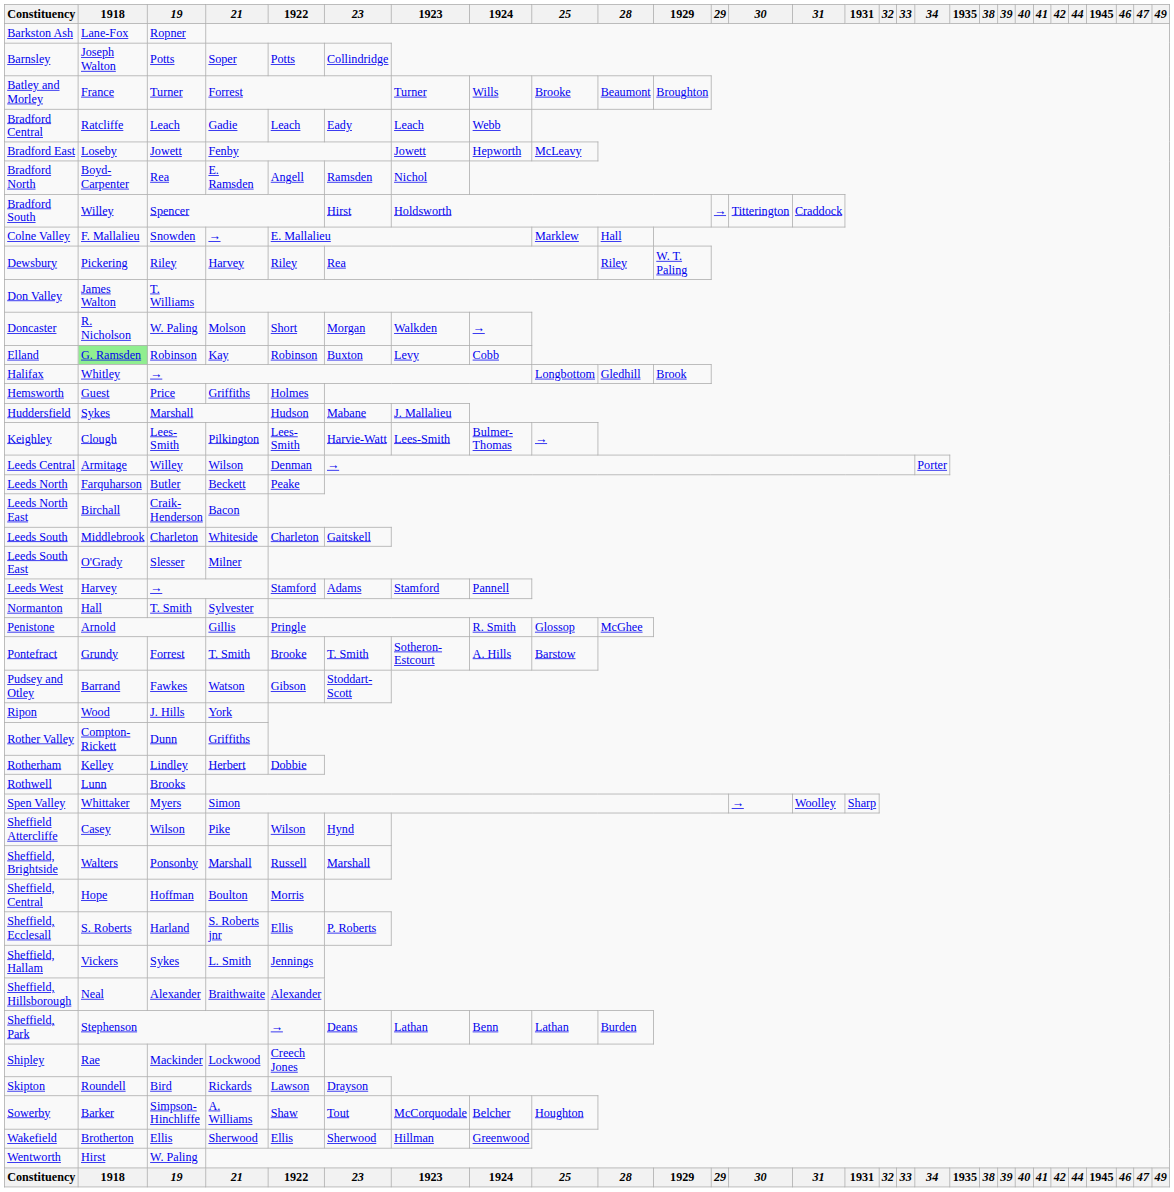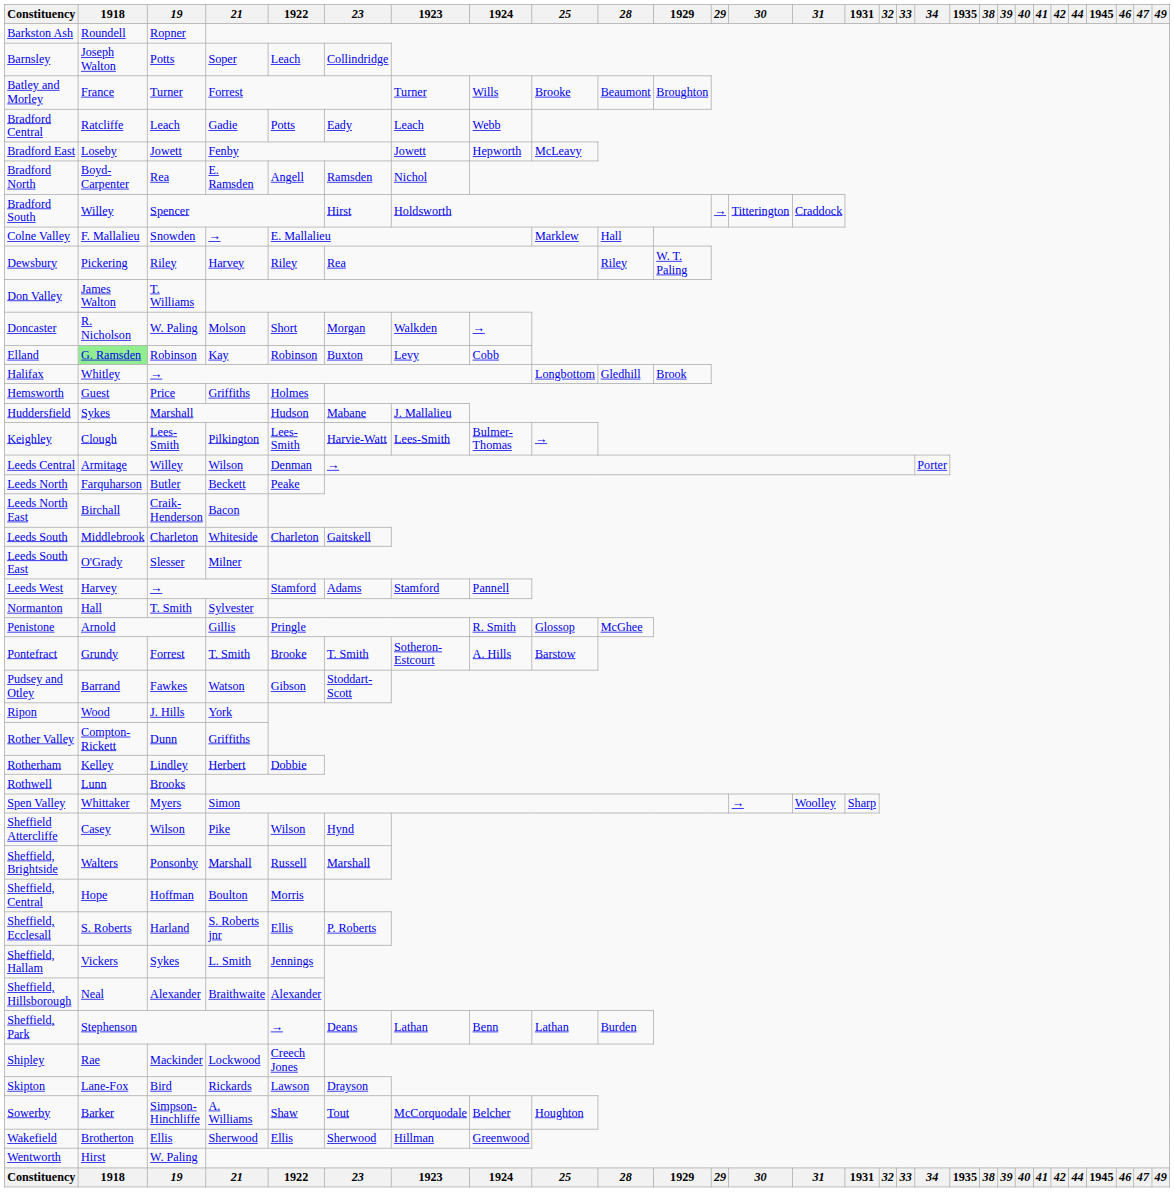(105, 33) Lane-Fox -> (103, 33) Roundell
(283, 59) Potts -> (286, 59) Leach
(286, 125) Leach -> (283, 125) Potts
(103, 1086) Roundell -> (105, 1086) Lane-Fox
